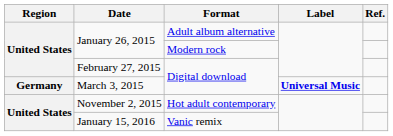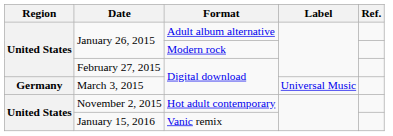(320, 85) bold -> (318, 85) normal
